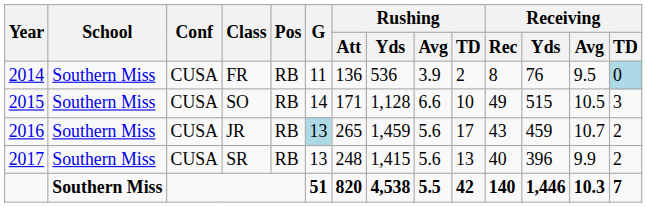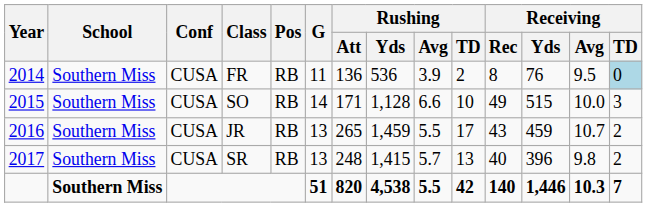(589, 103) 10.5 -> (589, 103) 10.0
(318, 131) lightblue background -> (318, 131) no background
(430, 131) 5.6 -> (430, 131) 5.5
(430, 159) 5.6 -> (430, 159) 5.7
(585, 159) 9.9 -> (585, 159) 9.8
